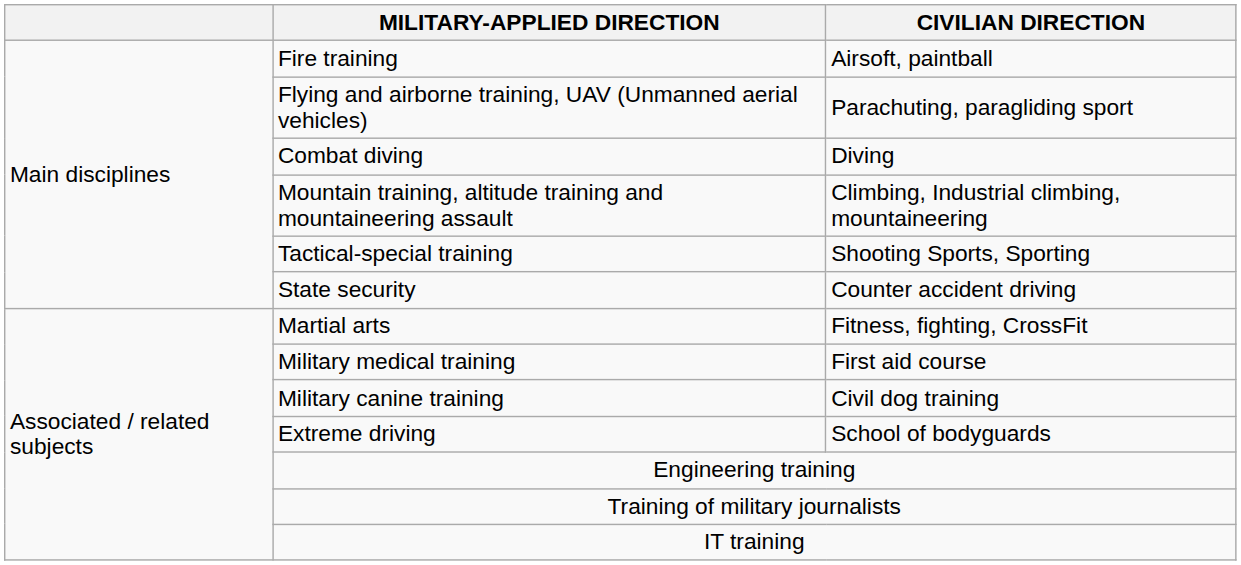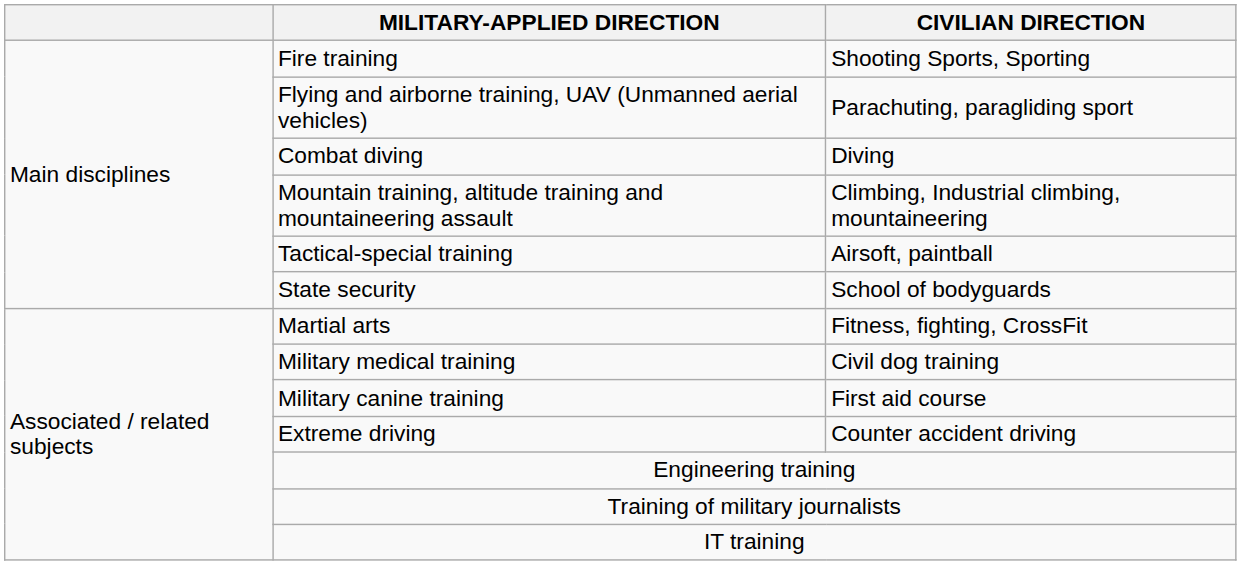(912, 58) Airsoft, paintball -> (961, 58) Shooting Sports, Sporting
(961, 253) Shooting Sports, Sporting -> (912, 253) Airsoft, paintball
(954, 289) Counter accident driving -> (941, 289) School of bodyguards
(909, 361) First aid course -> (915, 361) Civil dog training
(915, 397) Civil dog training -> (909, 397) First aid course
(941, 433) School of bodyguards -> (954, 433) Counter accident driving
